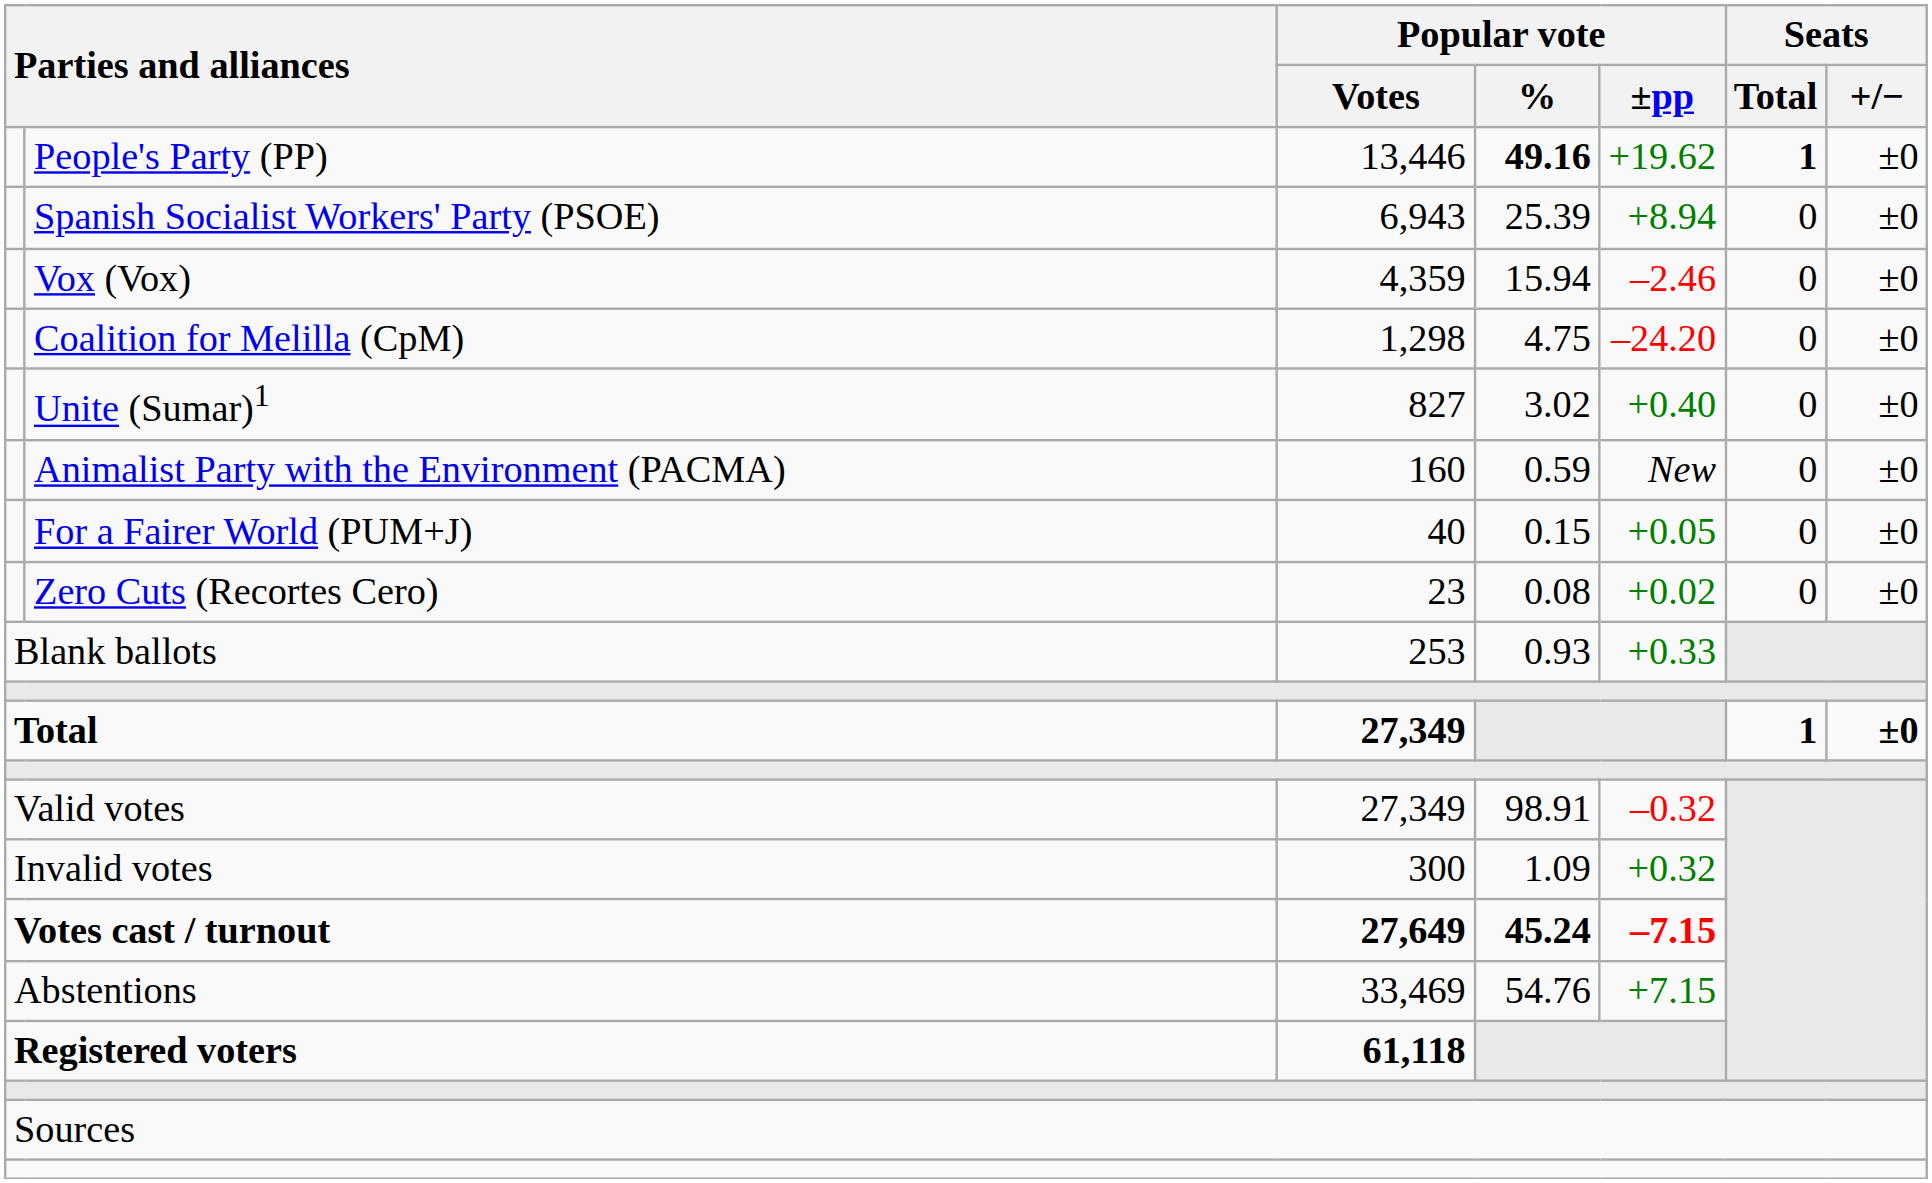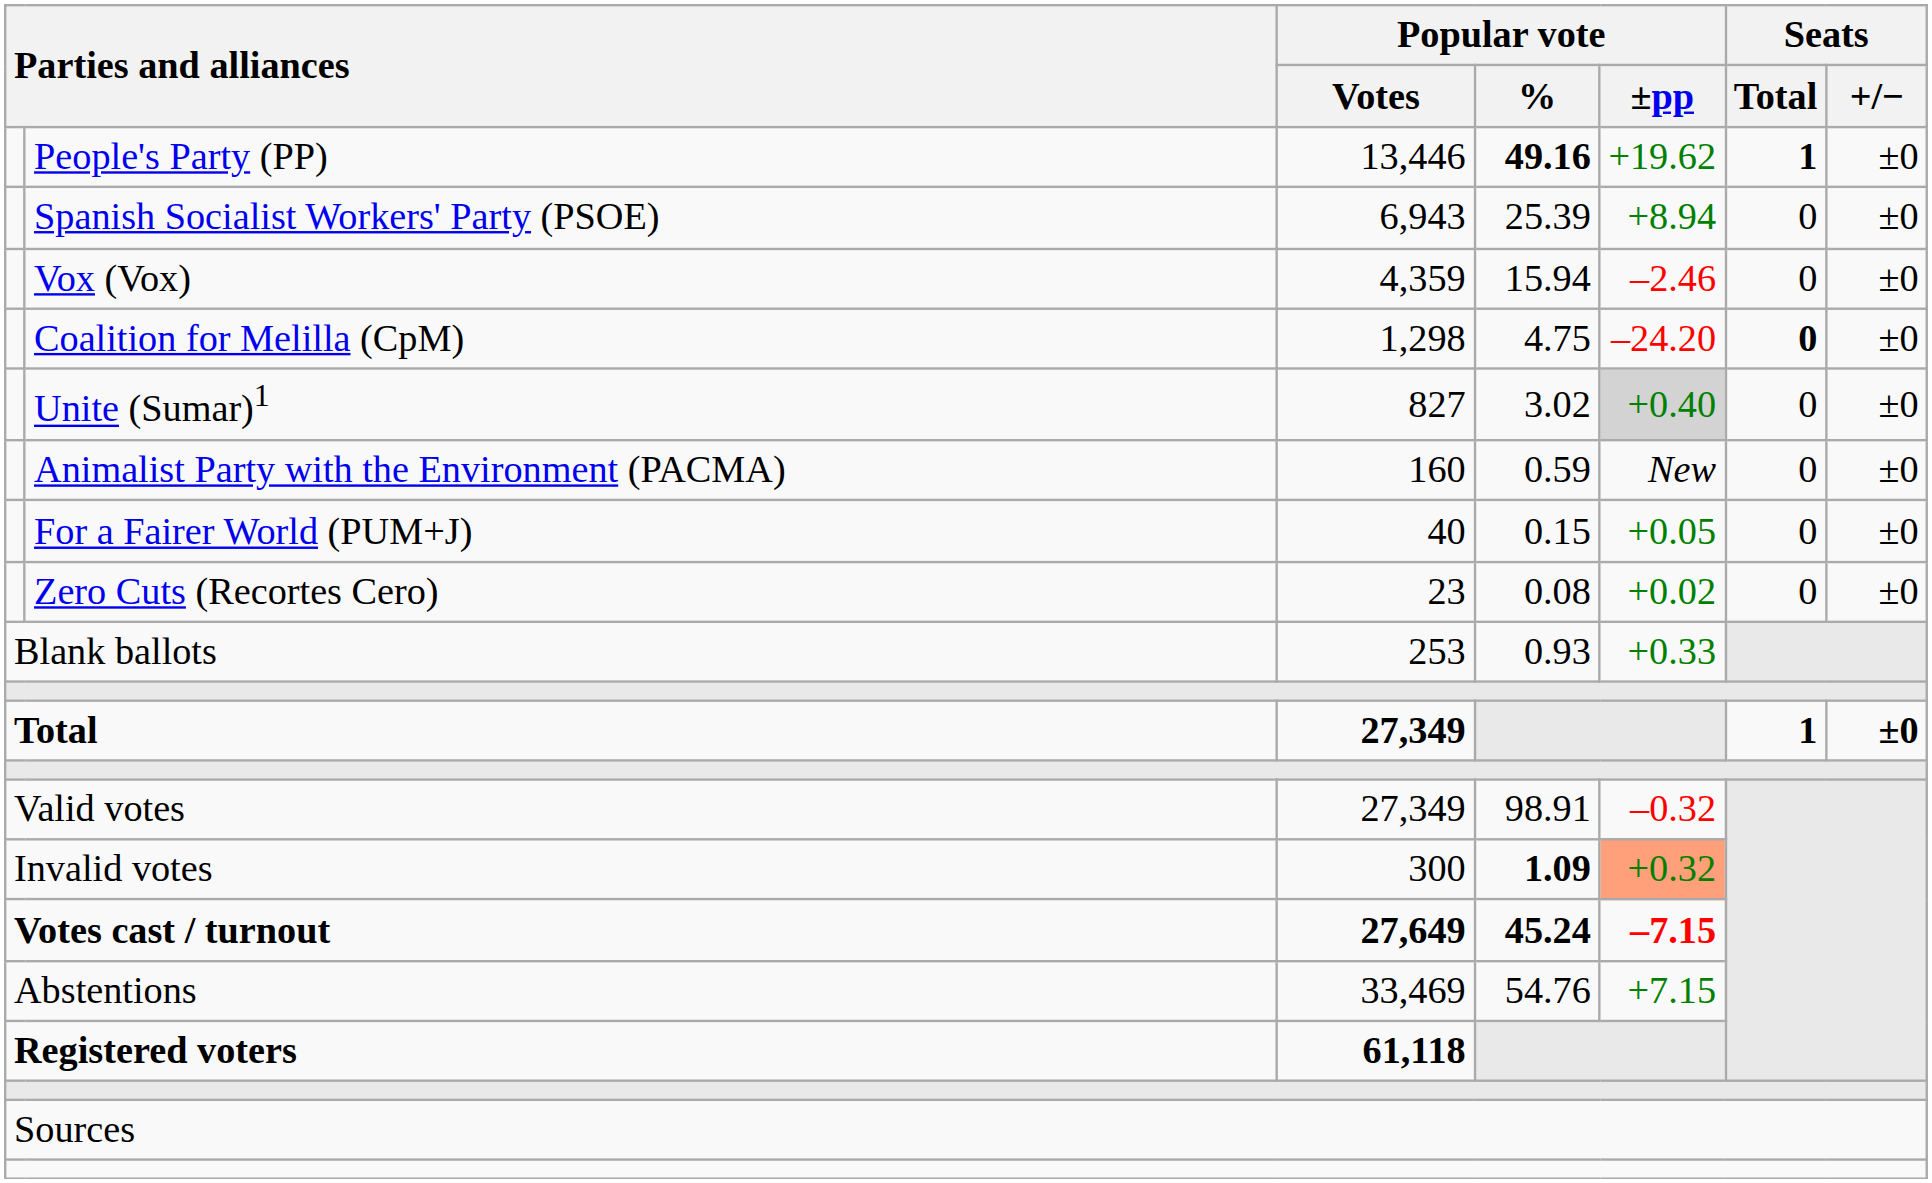(1808, 338) normal -> (1808, 338) bold
(1672, 403) no background -> (1672, 403) lightgrey background
(1557, 868) normal -> (1557, 868) bold
(1672, 868) no background -> (1672, 868) lightsalmon background
